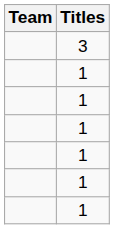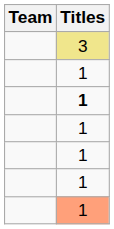(83, 45) no background -> (83, 45) khaki background
(83, 100) normal -> (83, 100) bold
(83, 210) no background -> (83, 210) lightsalmon background
